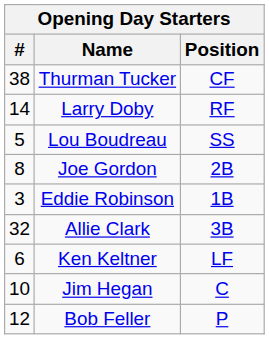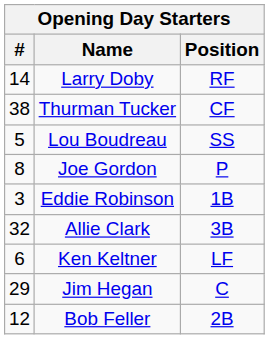rows swapped: (107, 79) <-> (107, 109)
(222, 169) 2B -> (222, 169) P
(19, 288) 10 -> (19, 288) 29
(222, 318) P -> (222, 318) 2B
